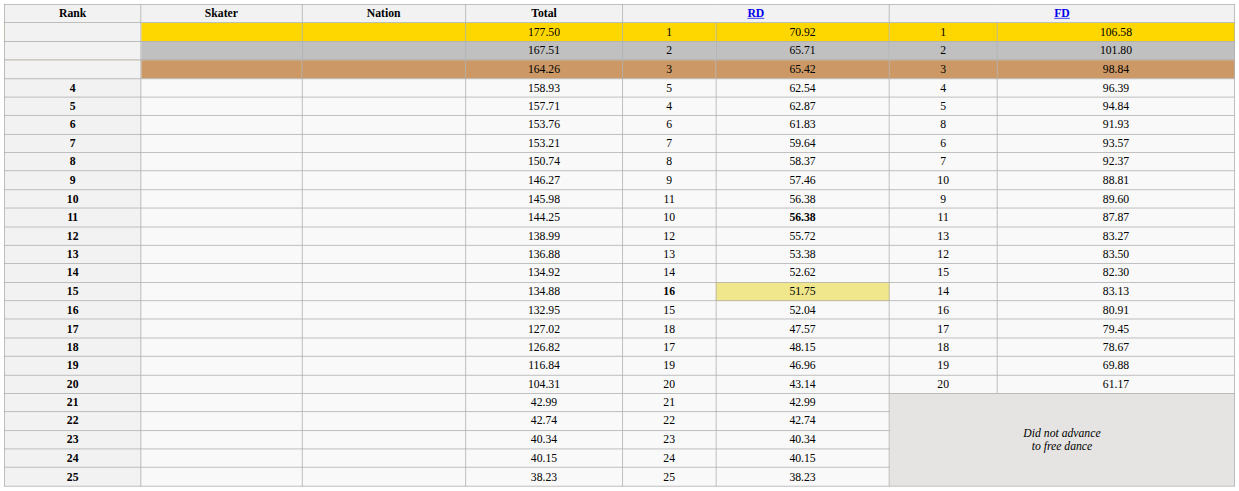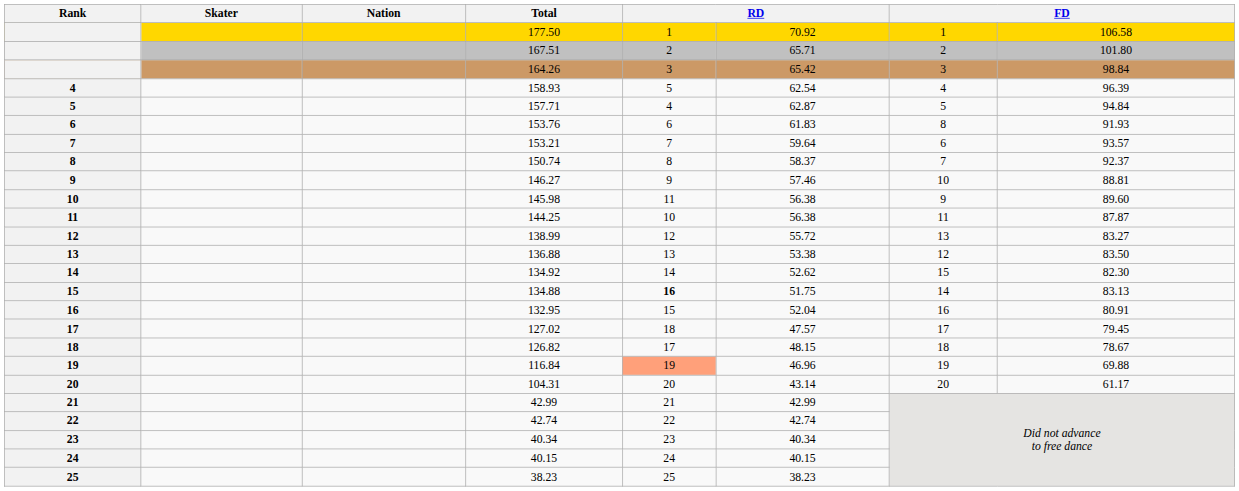(803, 217) bold -> (803, 217) normal
(803, 291) khaki background -> (803, 291) no background
(669, 365) no background -> (669, 365) lightsalmon background
